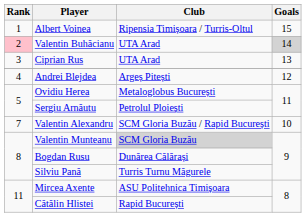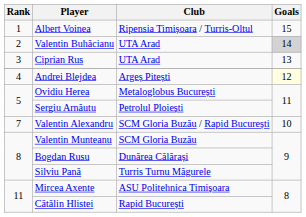(18, 44) pink background -> (18, 44) no background
(287, 76) no background -> (287, 76) lightyellow background
(158, 140) lightgrey background -> (158, 140) no background
